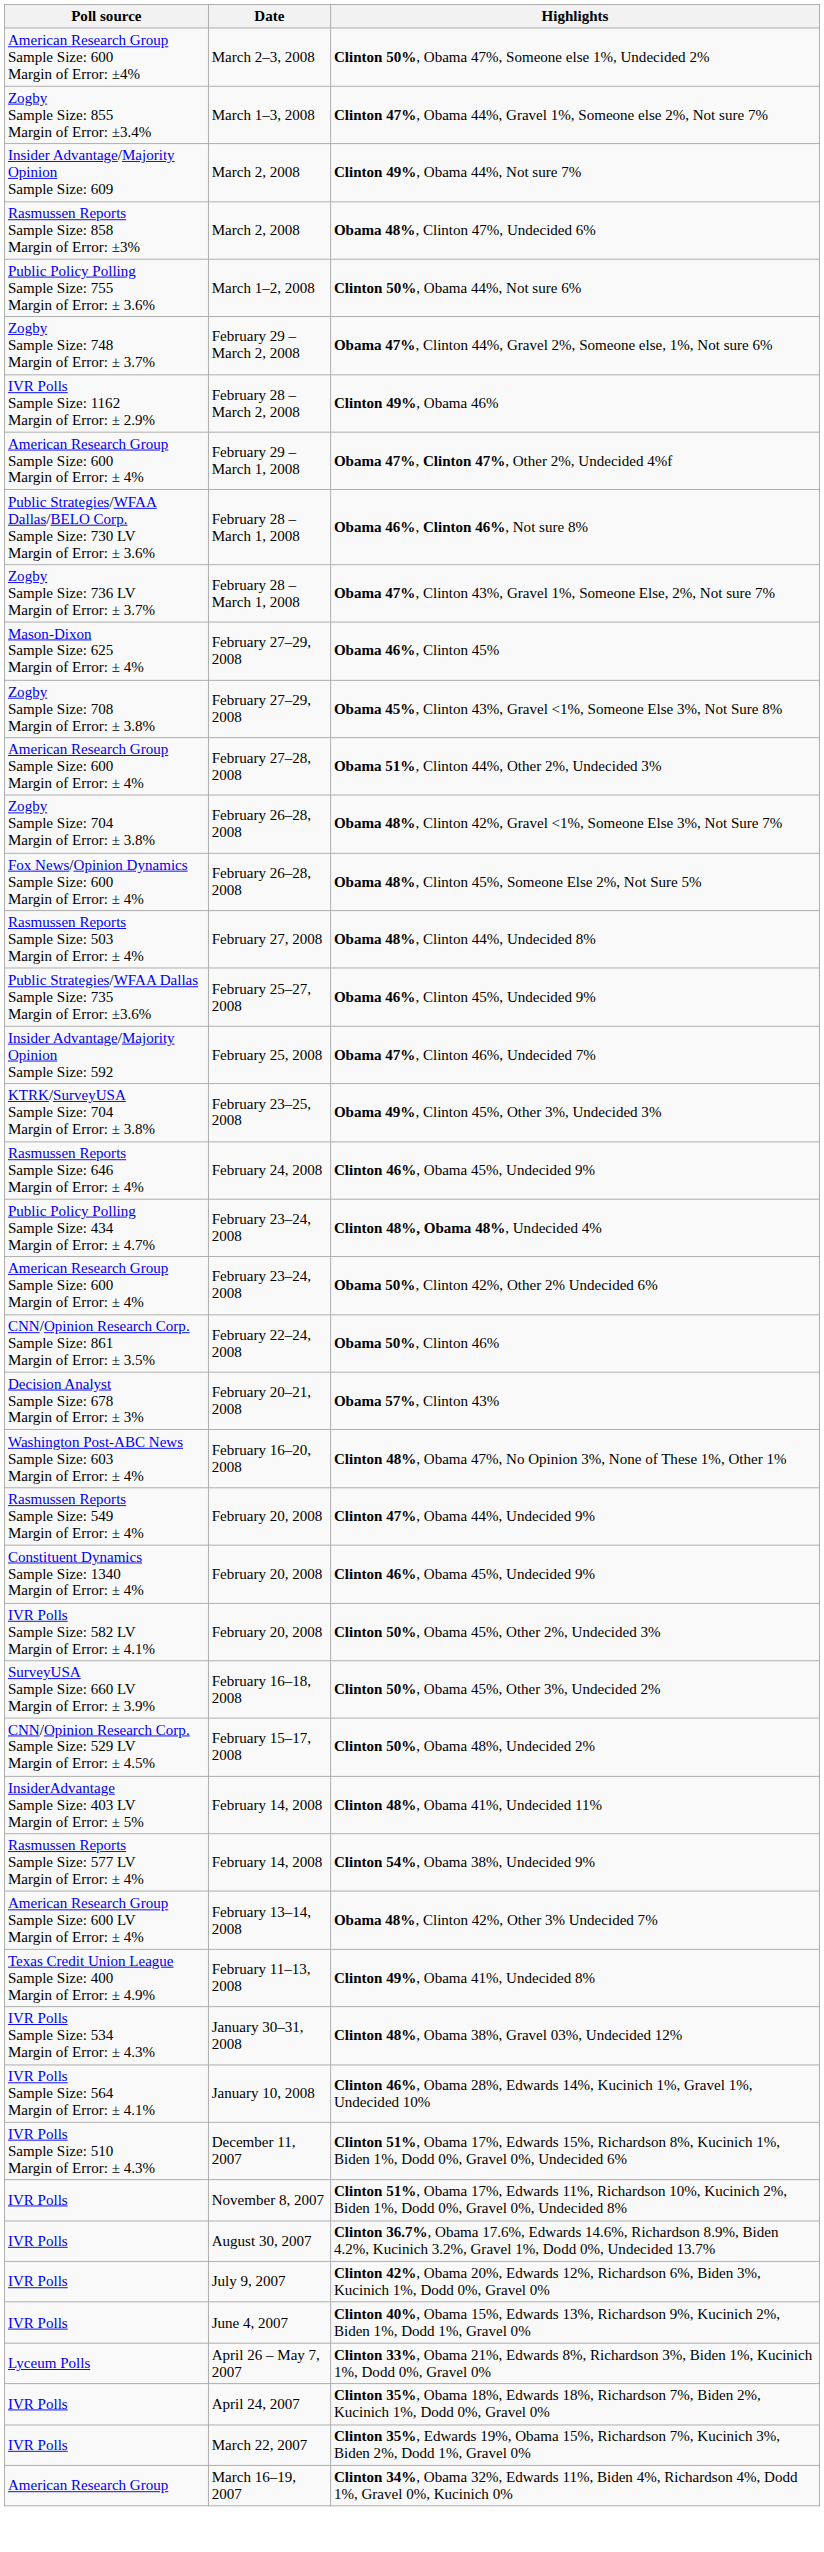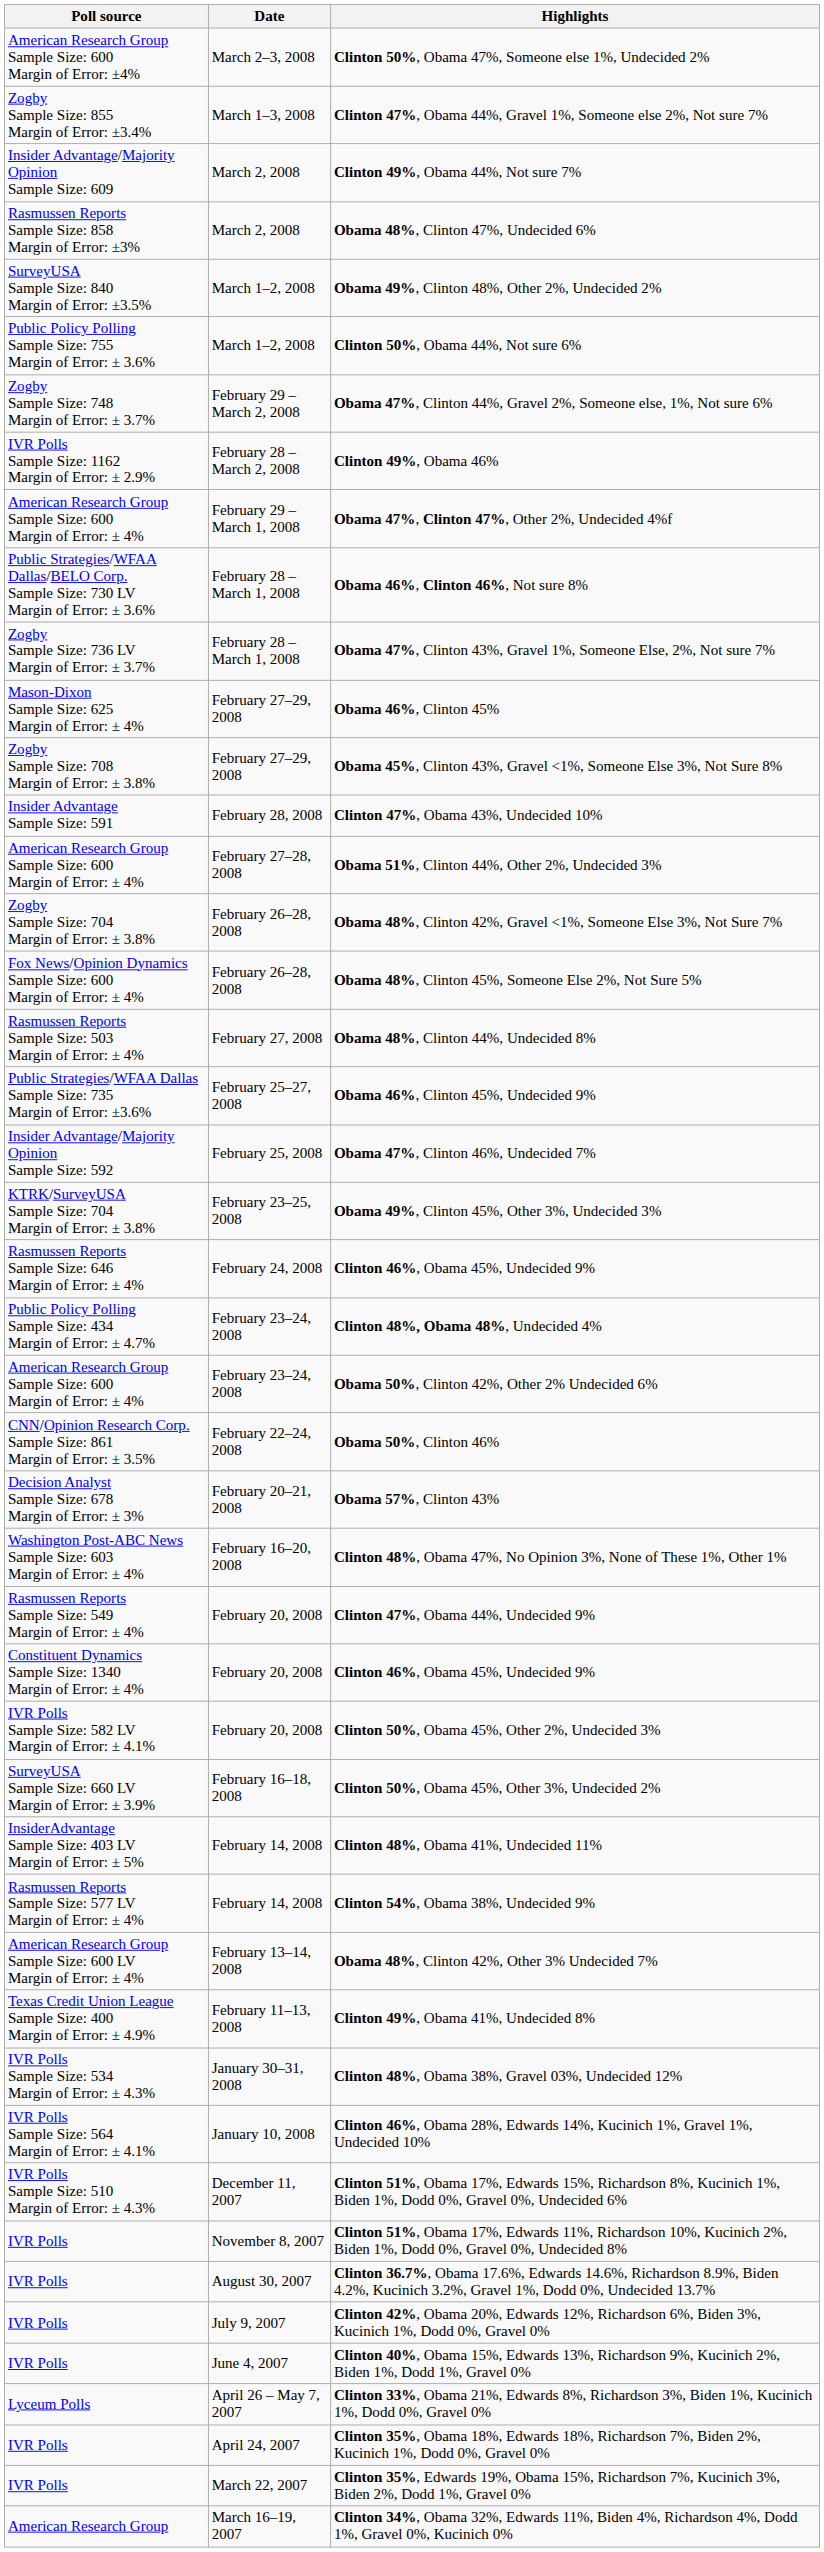+ row: (80, 287)
+ row: (63, 815)
- row: (99, 1747)
